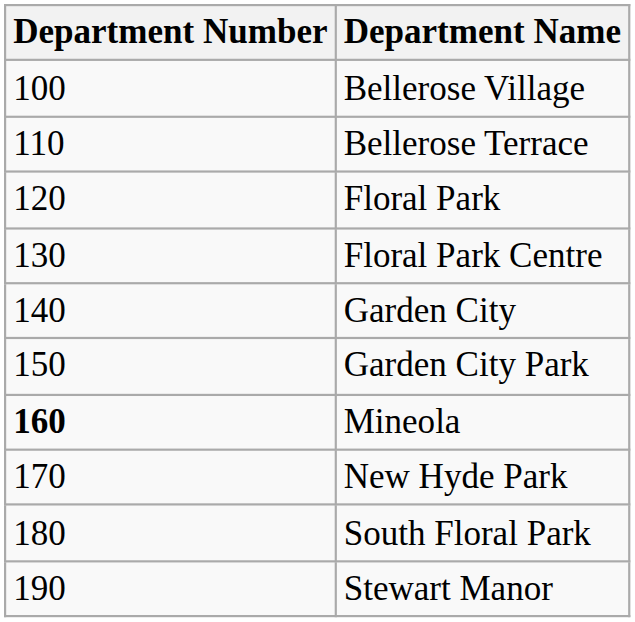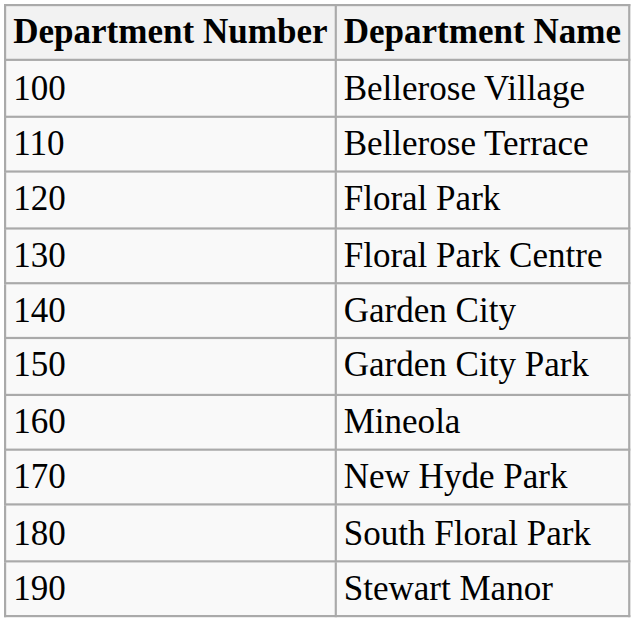(39, 421) bold -> (39, 421) normal
